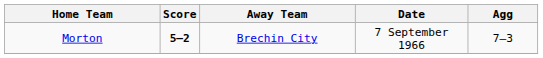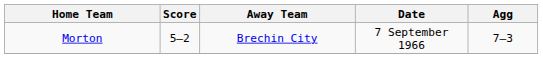(180, 38) bold -> (180, 38) normal
